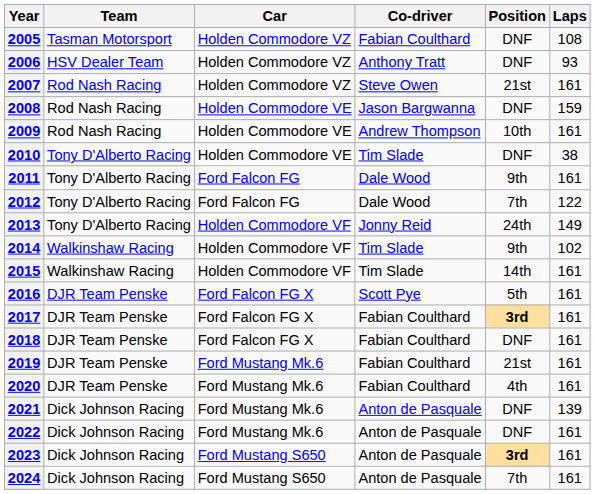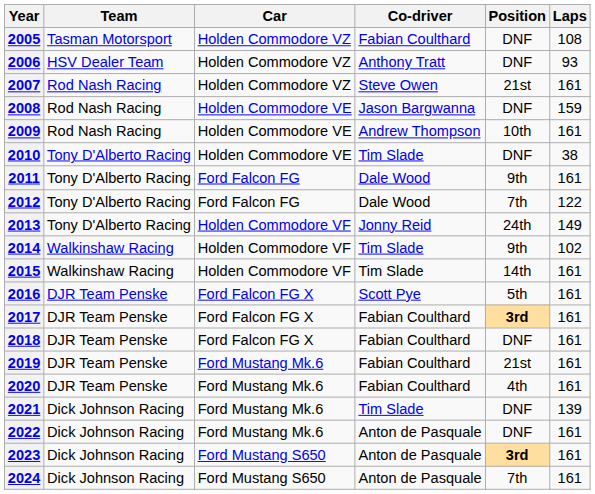(420, 409) Anton de Pasquale -> (391, 409) Tim Slade
